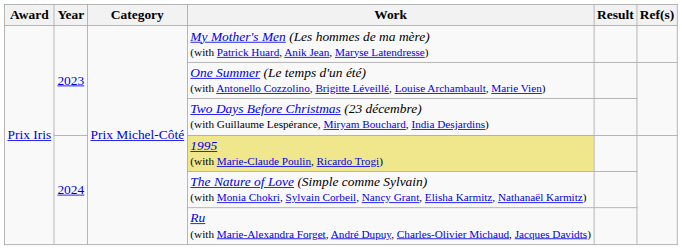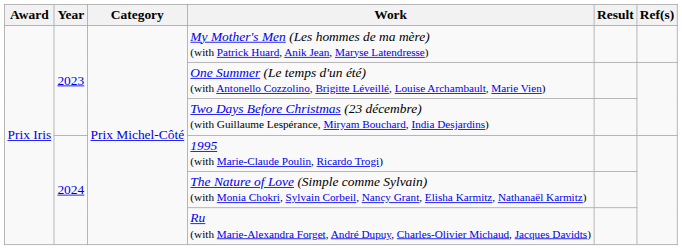(287, 153) khaki background -> (287, 153) no background
